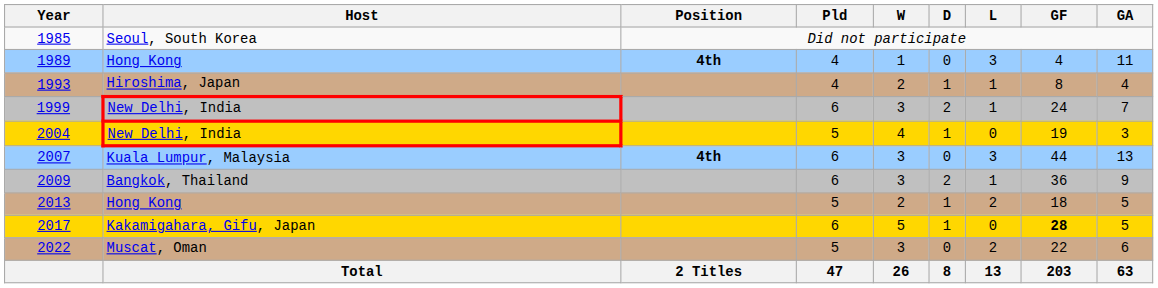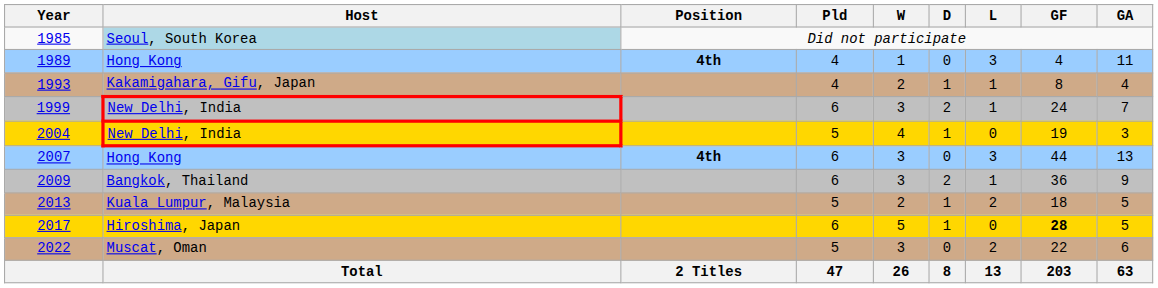(182, 39) no background -> (182, 39) lightblue background
(173, 84) Hiroshima, Japan -> (211, 84) Kakamigahara, Gifu, Japan
(198, 158) Kuala Lumpur, Malaysia -> (144, 158) Hong Kong
(144, 204) Hong Kong -> (198, 204) Kuala Lumpur, Malaysia
(211, 226) Kakamigahara, Gifu, Japan -> (173, 226) Hiroshima, Japan
